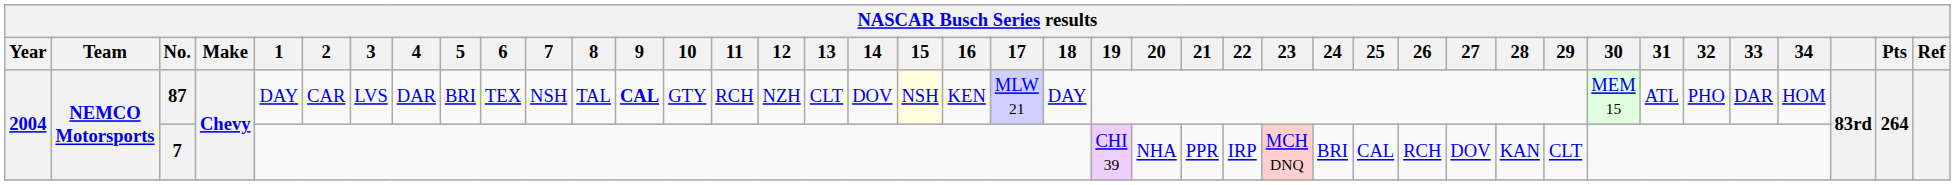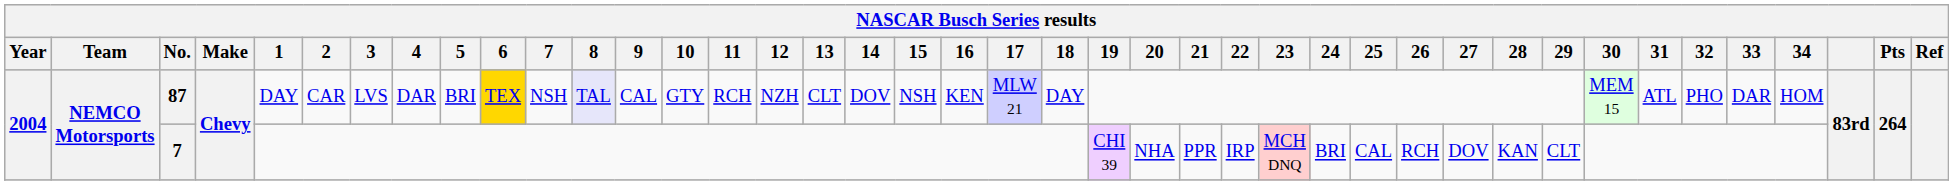(503, 96) no background -> (503, 96) gold background
(594, 96) no background -> (594, 96) lavender background
(640, 96) bold -> (638, 96) normal
(920, 96) lightyellow background -> (918, 96) no background
